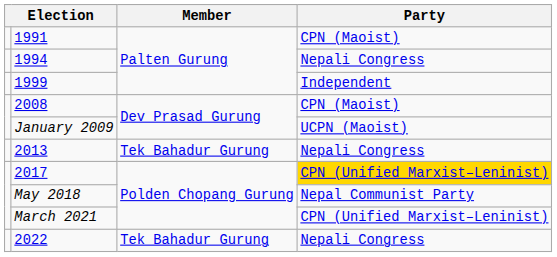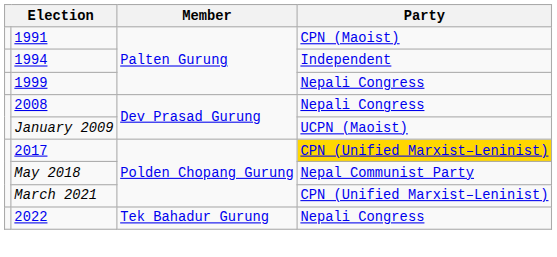(362, 61) Nepali Congress -> (346, 61) Independent
(346, 83) Independent -> (362, 83) Nepali Congress
(350, 106) CPN (Maoist) -> (362, 106) Nepali Congress
- row: (31, 151)
